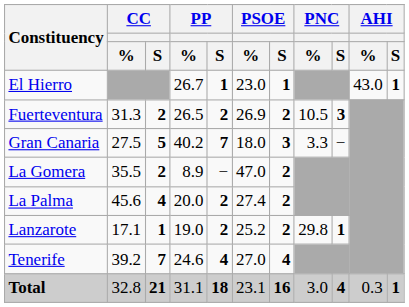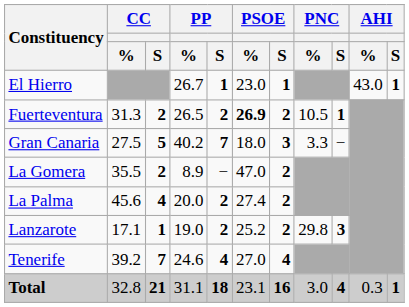(251, 113) normal -> (251, 113) bold
(341, 113) 3 -> (341, 113) 1
(341, 229) 1 -> (341, 229) 3
